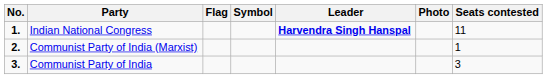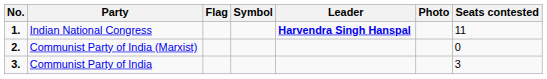(458, 47) 1 -> (458, 47) 0
